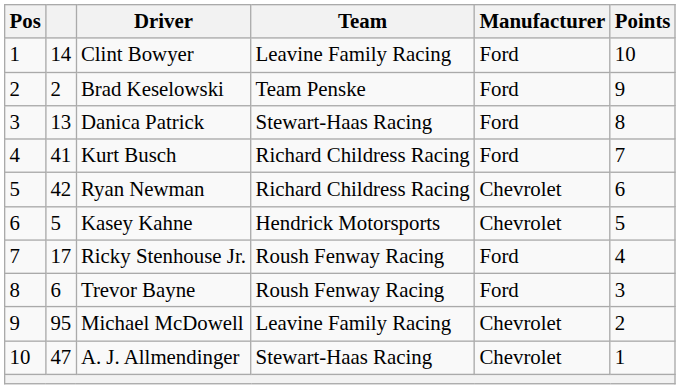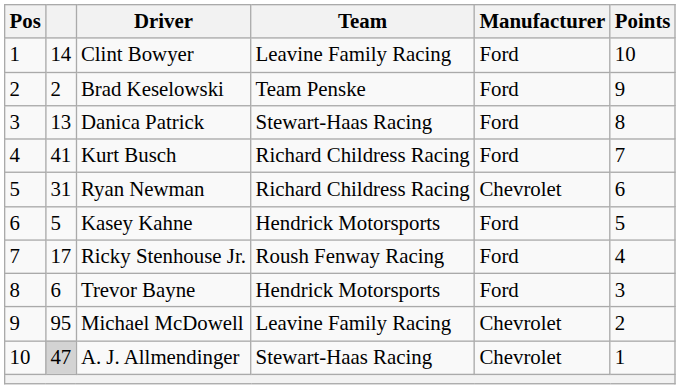(61, 188) 42 -> (61, 188) 31
(520, 222) Chevrolet -> (499, 222) Ford
(350, 289) Roush Fenway Racing -> (348, 289) Hendrick Motorsports
(61, 356) no background -> (61, 356) lightgrey background
